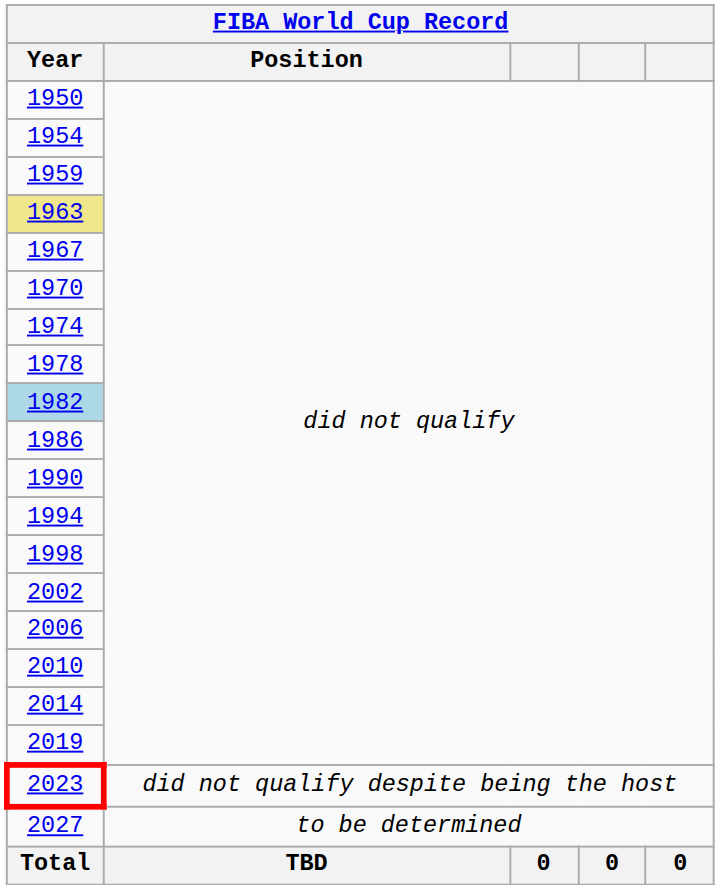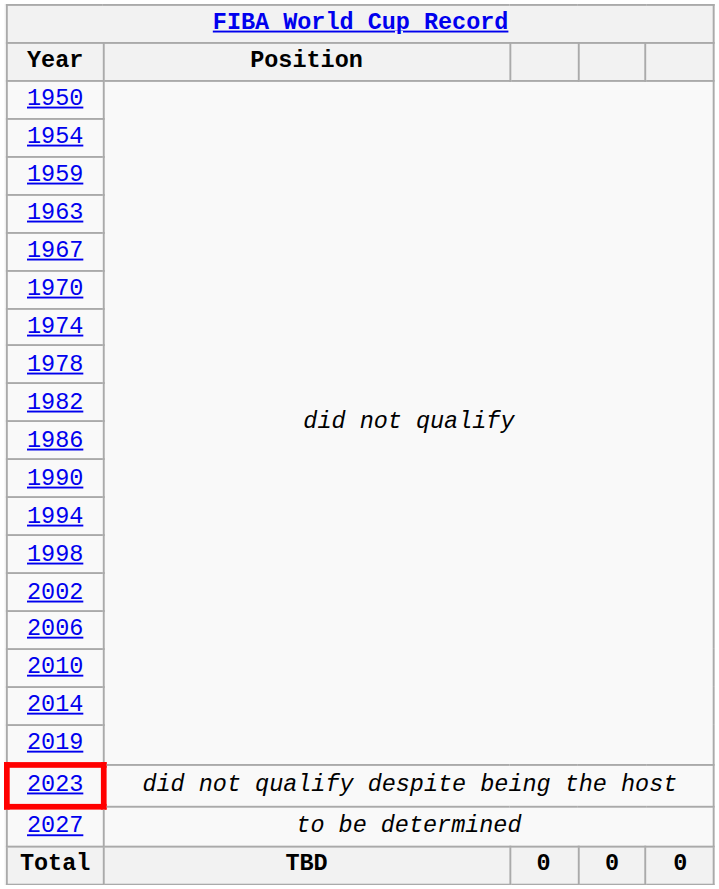(55, 214) khaki background -> (55, 214) no background
(55, 403) lightblue background -> (55, 403) no background
